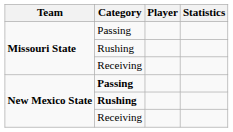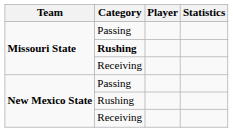(116, 48) normal -> (117, 48) bold
(115, 83) bold -> (114, 83) normal
(117, 100) bold -> (116, 100) normal
